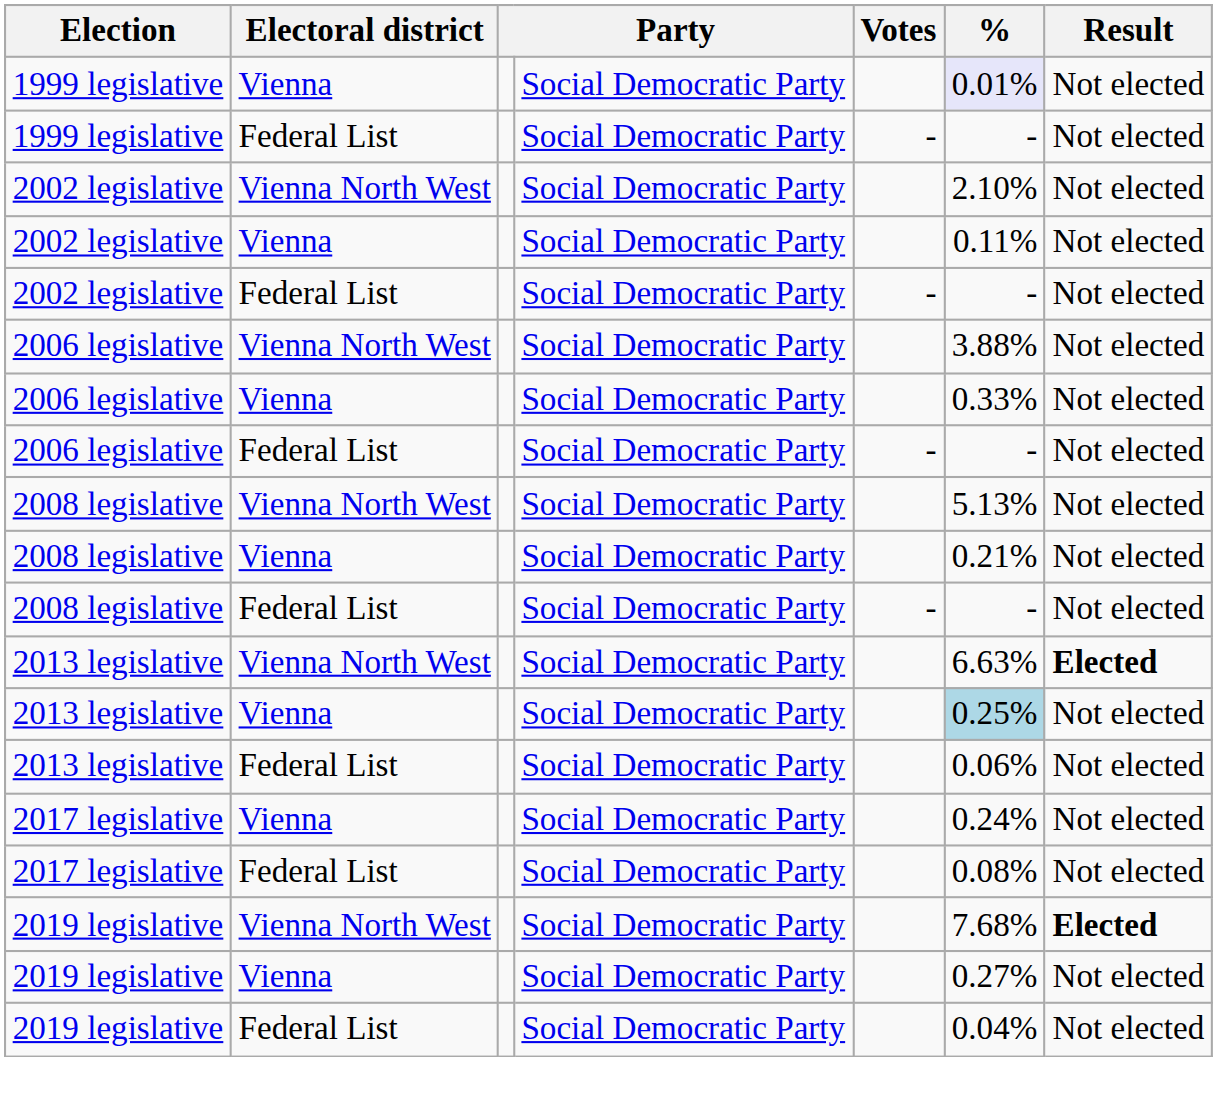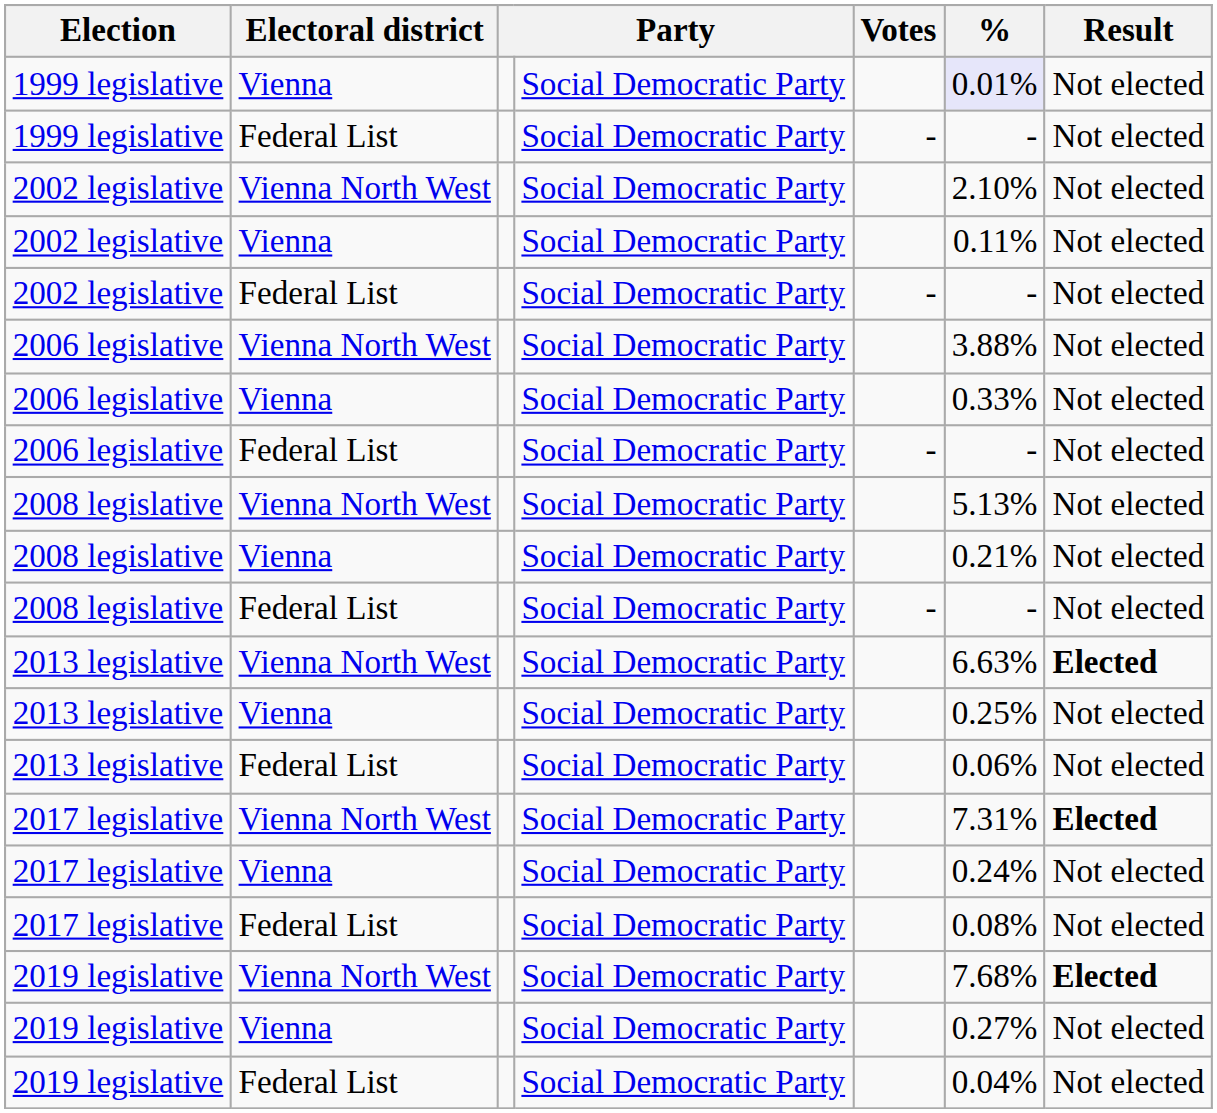(995, 713) lightblue background -> (995, 713) no background
+ row: (118, 818)
